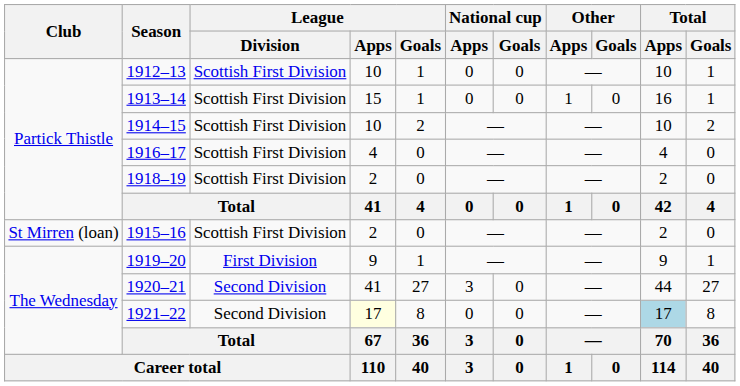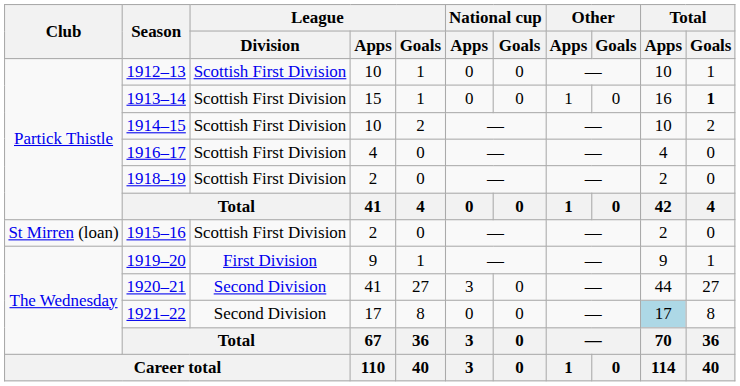(711, 98) normal -> (711, 98) bold
(373, 313) lightyellow background -> (373, 313) no background
